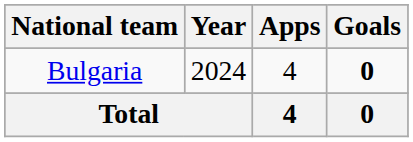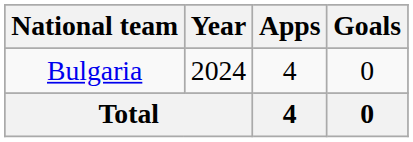(367, 70) bold -> (367, 70) normal
